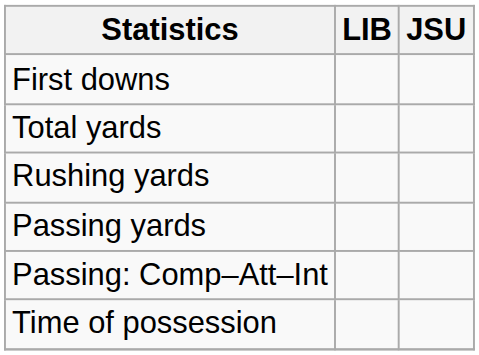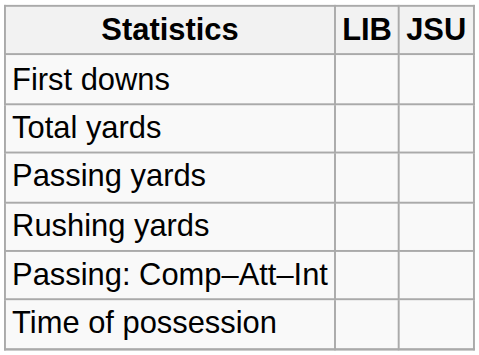rows swapped: (111, 176) <-> (109, 225)
